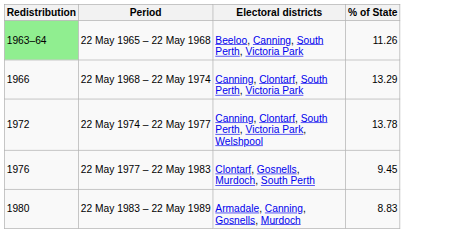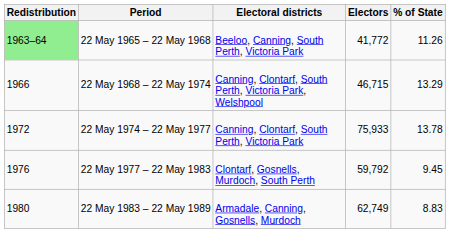+ column: (368, 12)
(271, 85) Canning, Clontarf, South Perth, Victoria Park -> (271, 91) Canning, Clontarf, South Perth, Victoria Park, Welshpool
(271, 130) Canning, Clontarf, South Perth, Victoria Park, Welshpool -> (271, 136) Canning, Clontarf, South Perth, Victoria Park
